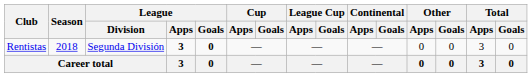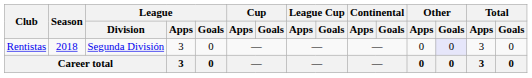(181, 47) bold -> (181, 47) normal
(211, 47) bold -> (211, 47) normal
(451, 47) no background -> (451, 47) lavender background
